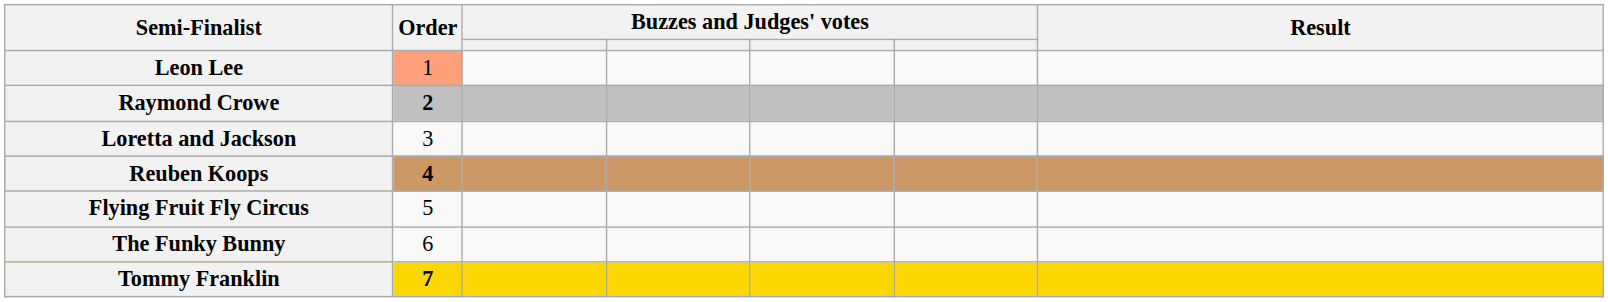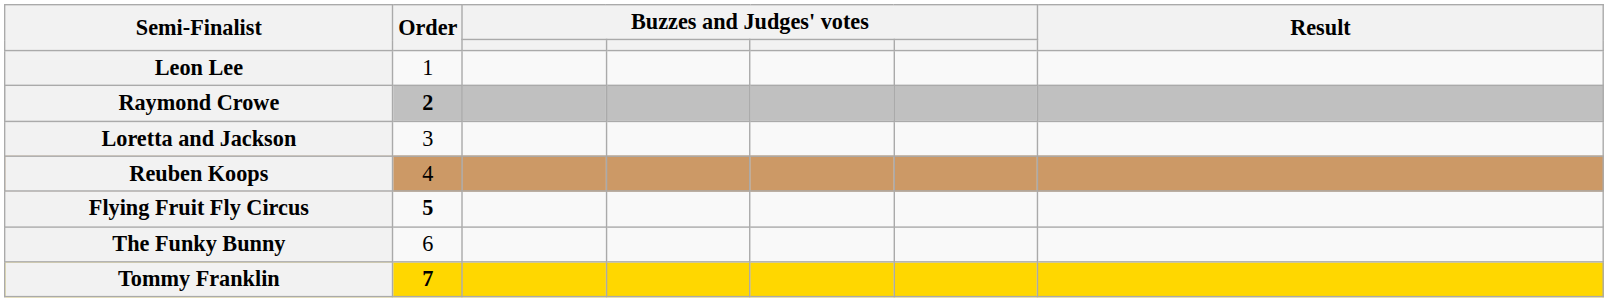(428, 67) lightsalmon background -> (428, 67) no background
(428, 173) bold -> (428, 173) normal
(428, 208) normal -> (428, 208) bold
